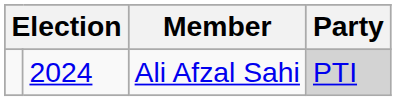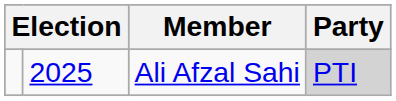(61, 71) 2024 -> (61, 71) 2025
